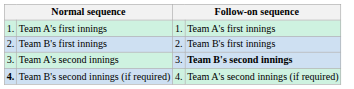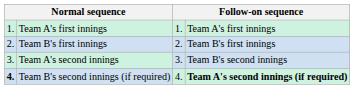(240, 60) bold -> (237, 60) normal
(263, 76) normal -> (267, 76) bold
